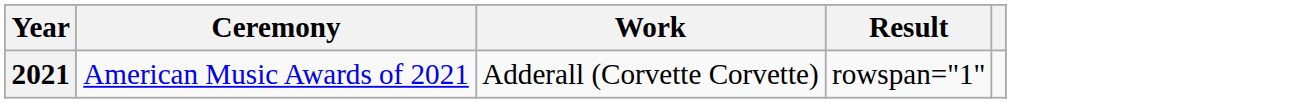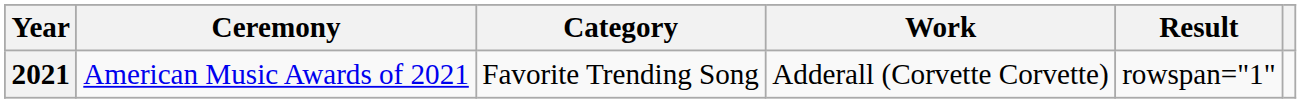+ column: (621, 27)
